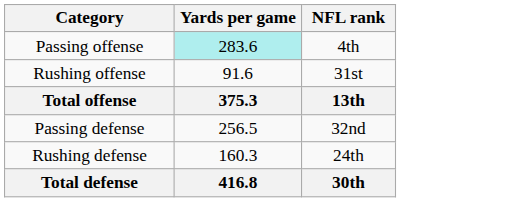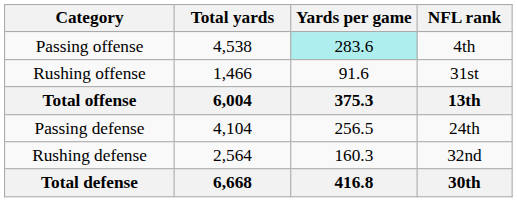+ column: (232, 18)
(348, 127) 32nd -> (464, 127) 24th
(348, 155) 24th -> (464, 155) 32nd
